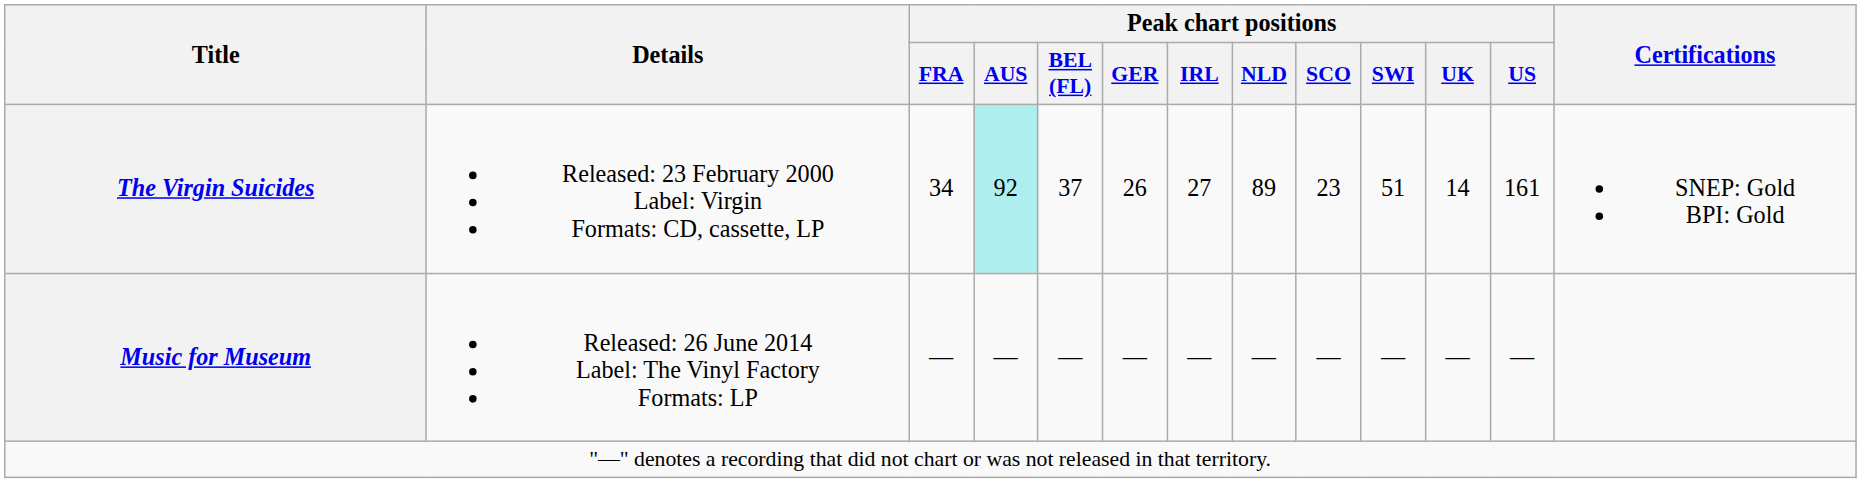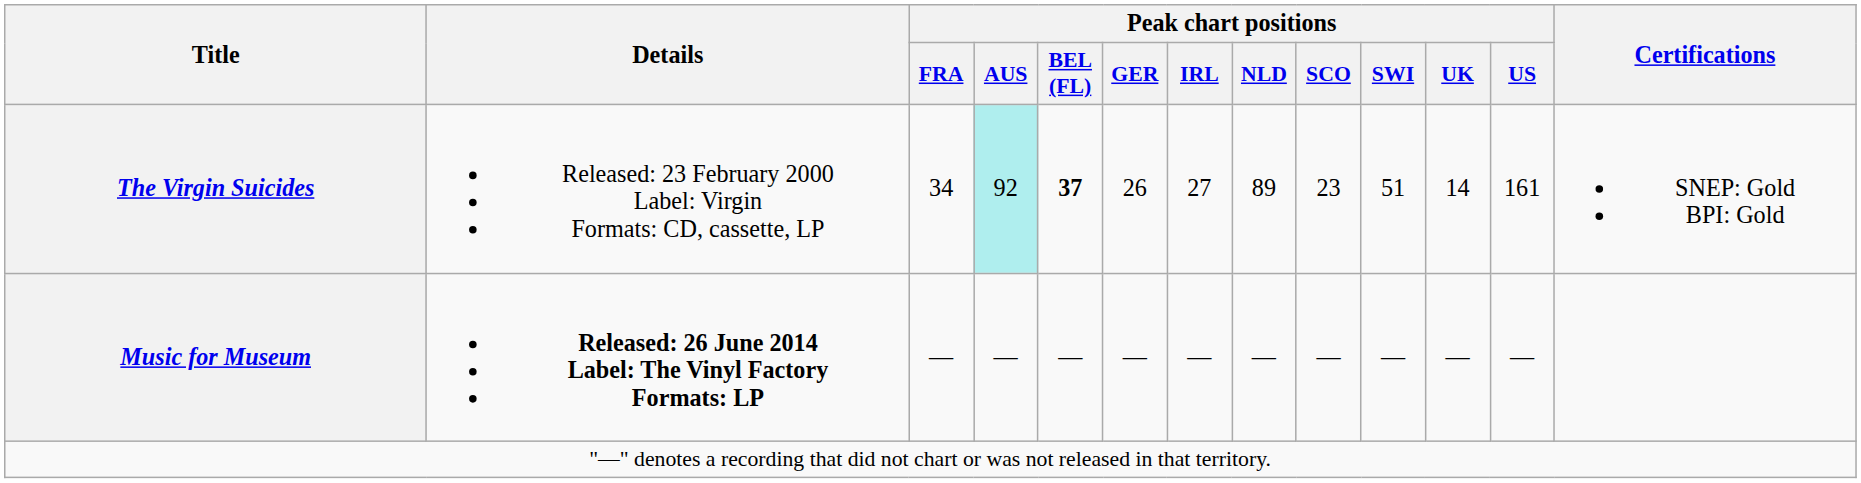(1070, 188) normal -> (1070, 188) bold
(668, 370) normal -> (668, 370) bold
